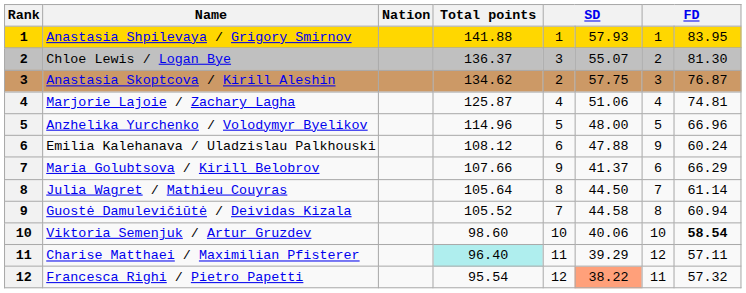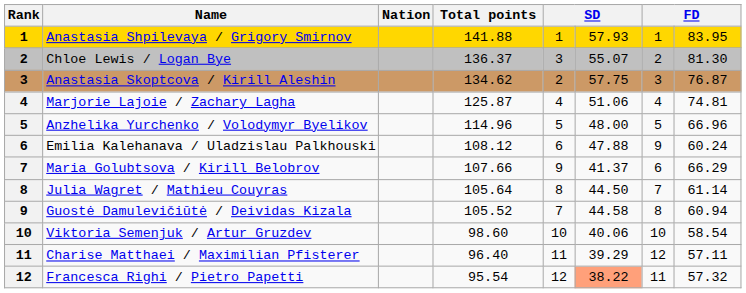(708, 234) bold -> (708, 234) normal
(488, 255) paleturquoise background -> (488, 255) no background
